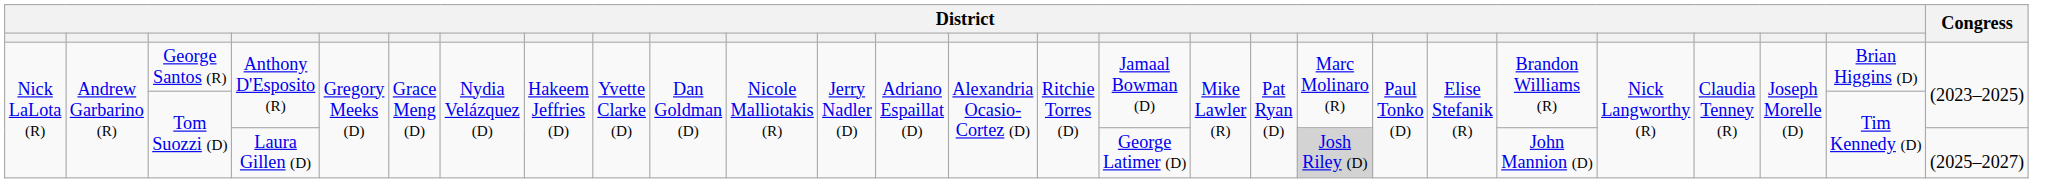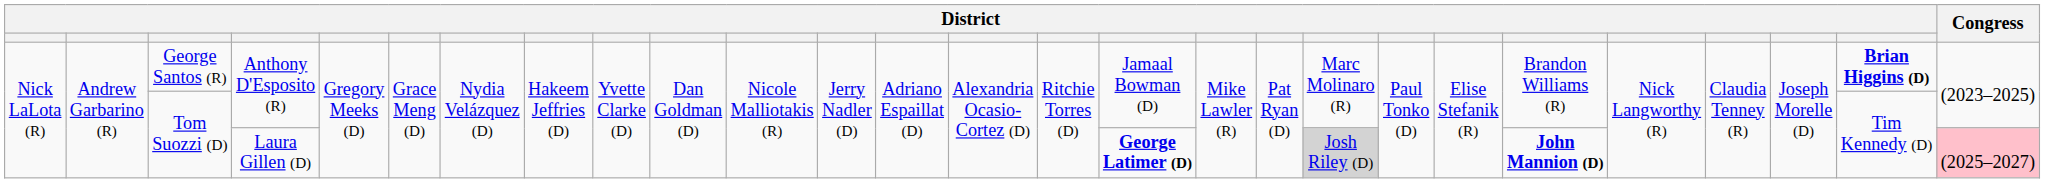(1876, 66) normal -> (1887, 66) bold
(1145, 152) normal -> (1147, 152) bold
(1547, 152) normal -> (1555, 152) bold
(1977, 162) no background -> (1988, 162) pink background
